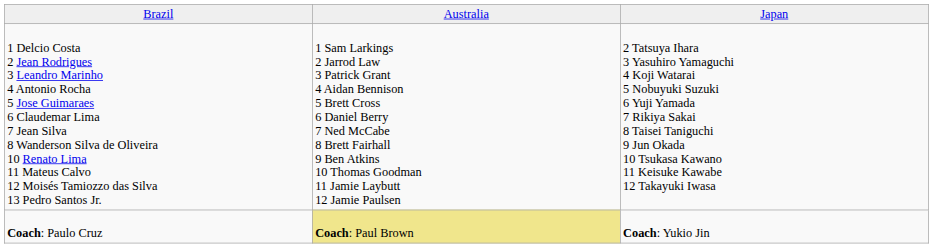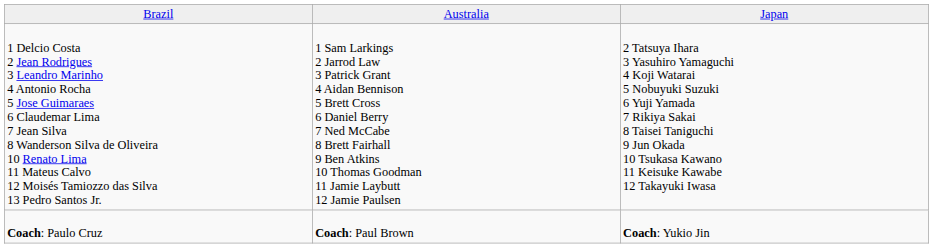(364, 233) khaki background -> (364, 233) no background
